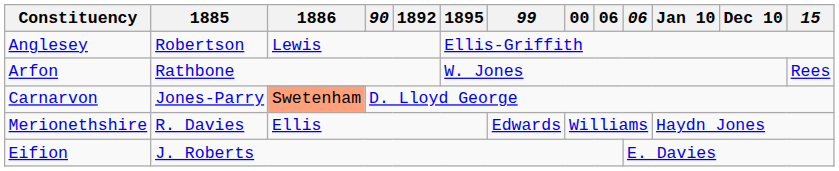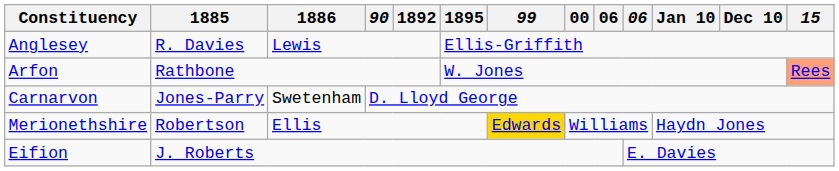(200, 45) Robertson -> (200, 45) R. Davies
(811, 72) no background -> (811, 72) lightsalmon background
(317, 99) lightsalmon background -> (317, 99) no background
(200, 126) R. Davies -> (200, 126) Robertson
(526, 126) no background -> (526, 126) gold background
